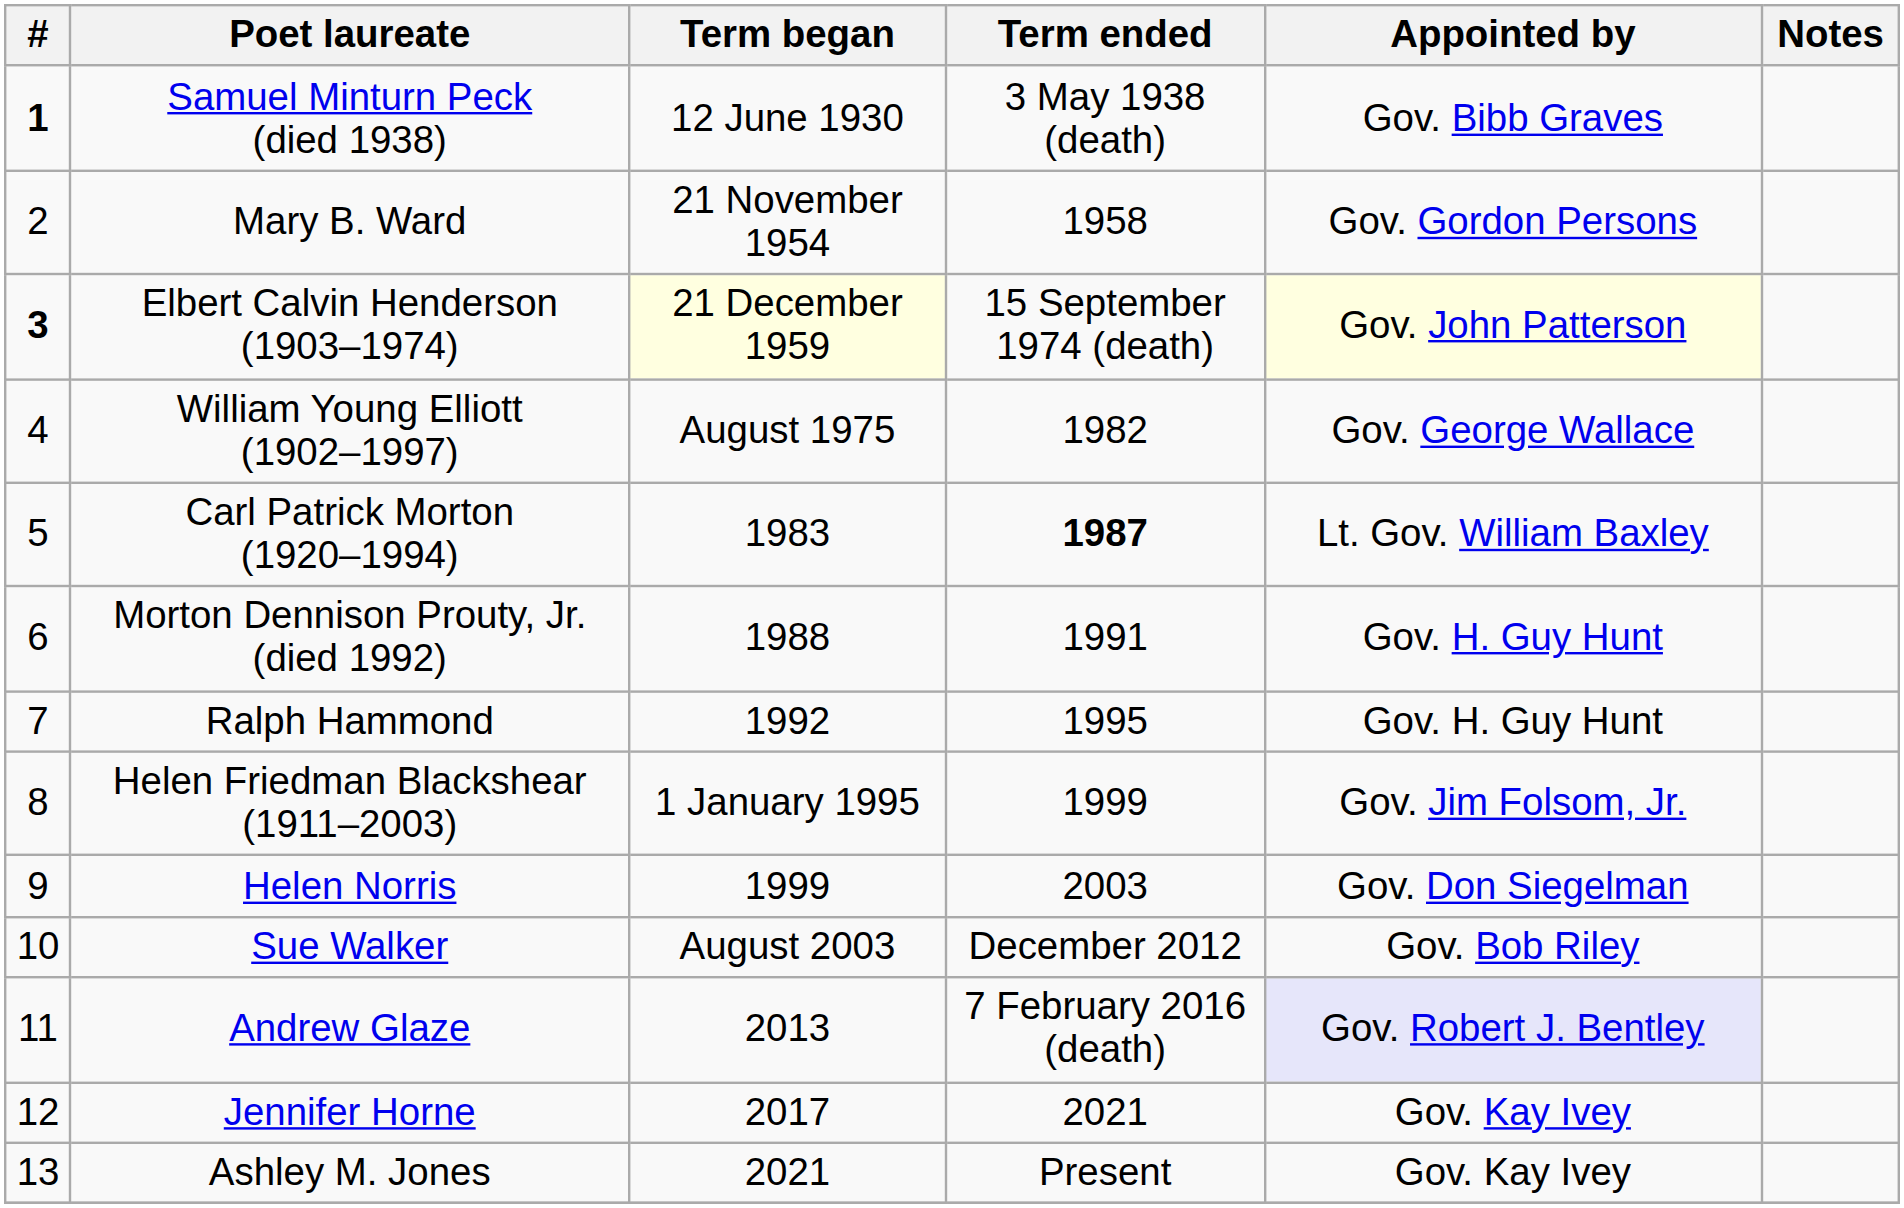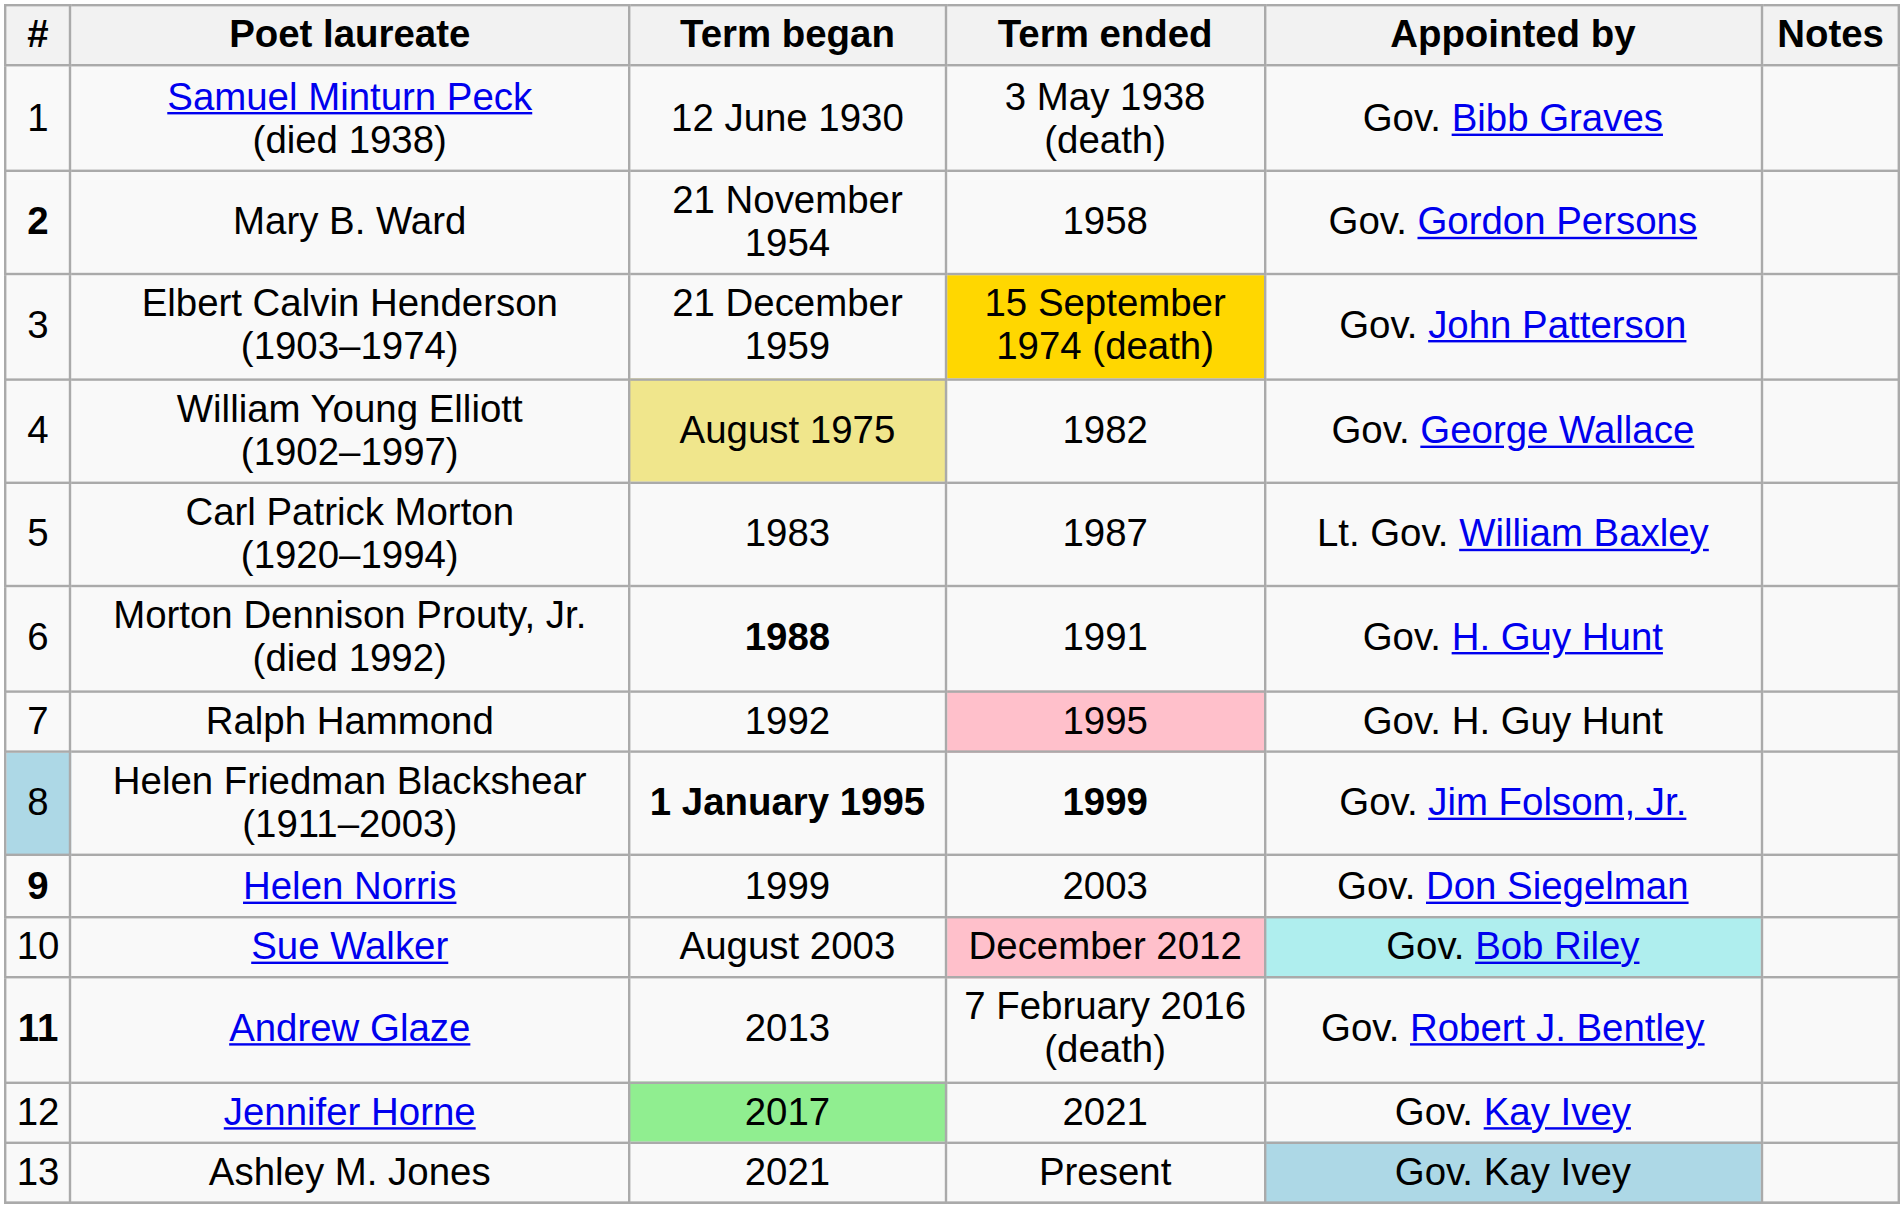(38, 117) bold -> (38, 117) normal
(38, 221) normal -> (38, 221) bold
(38, 325) bold -> (38, 325) normal
(787, 325) lightyellow background -> (787, 325) no background
(1105, 325) no background -> (1105, 325) gold background
(1513, 325) lightyellow background -> (1513, 325) no background
(787, 429) no background -> (787, 429) khaki background
(1105, 533) bold -> (1105, 533) normal
(787, 637) normal -> (787, 637) bold
(1105, 720) no background -> (1105, 720) pink background
(38, 802) no background -> (38, 802) lightblue background
(787, 802) normal -> (787, 802) bold
(1105, 802) normal -> (1105, 802) bold
(38, 885) normal -> (38, 885) bold
(1105, 946) no background -> (1105, 946) pink background
(1513, 946) no background -> (1513, 946) paleturquoise background
(38, 1028) normal -> (38, 1028) bold
(1513, 1028) lavender background -> (1513, 1028) no background
(787, 1111) no background -> (787, 1111) lightgreen background
(1513, 1172) no background -> (1513, 1172) lightblue background
